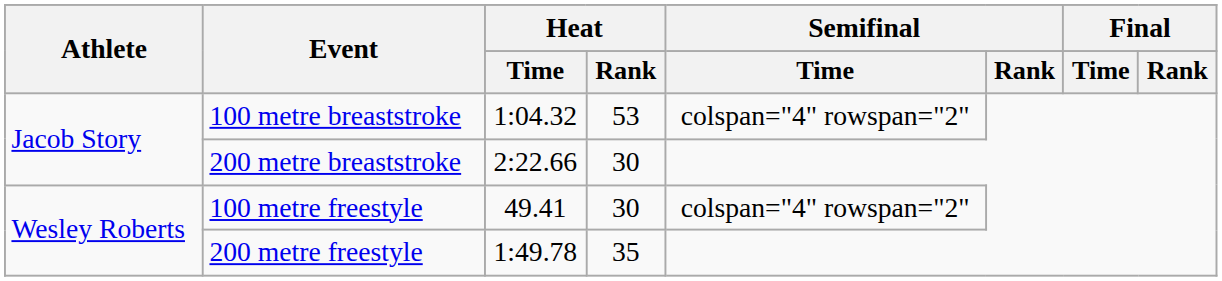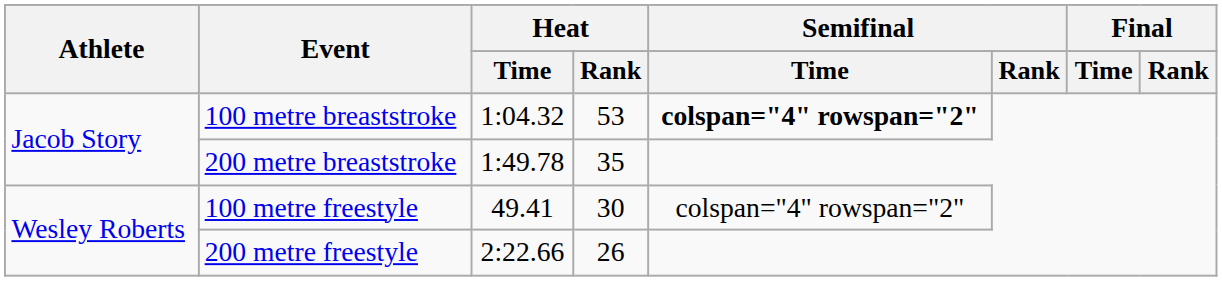(825, 116) normal -> (820, 116) bold
(535, 162) 2:22.66 -> (522, 162) 1:49.78
(626, 162) 30 -> (611, 162) 35
(535, 253) 1:49.78 -> (522, 253) 2:22.66
(626, 253) 35 -> (611, 253) 26
